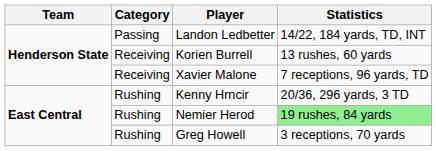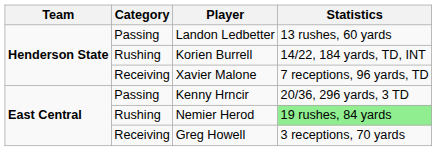(353, 35) 14/22, 184 yards, TD, INT -> (336, 35) 13 rushes, 60 yards
(142, 55) Receiving -> (138, 55) Rushing
(336, 55) 13 rushes, 60 yards -> (353, 55) 14/22, 184 yards, TD, INT
(138, 95) Rushing -> (137, 95) Passing
(138, 135) Rushing -> (142, 135) Receiving
